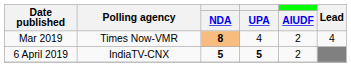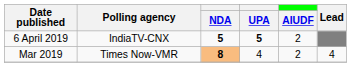rows swapped: (41, 54) <-> (41, 39)
